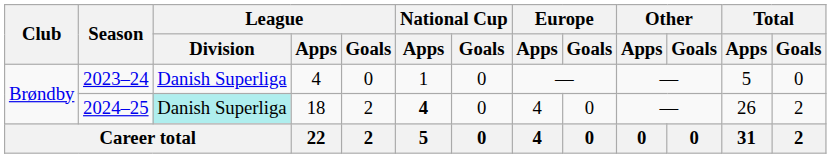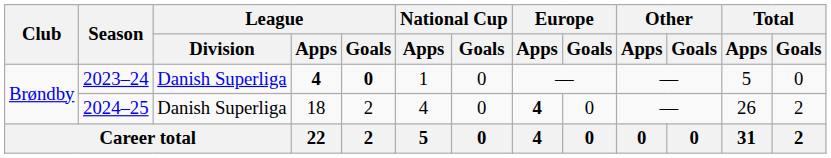(316, 78) normal -> (316, 78) bold
(368, 78) normal -> (368, 78) bold
(222, 108) paleturquoise background -> (222, 108) no background
(424, 108) bold -> (424, 108) normal
(537, 108) normal -> (537, 108) bold
